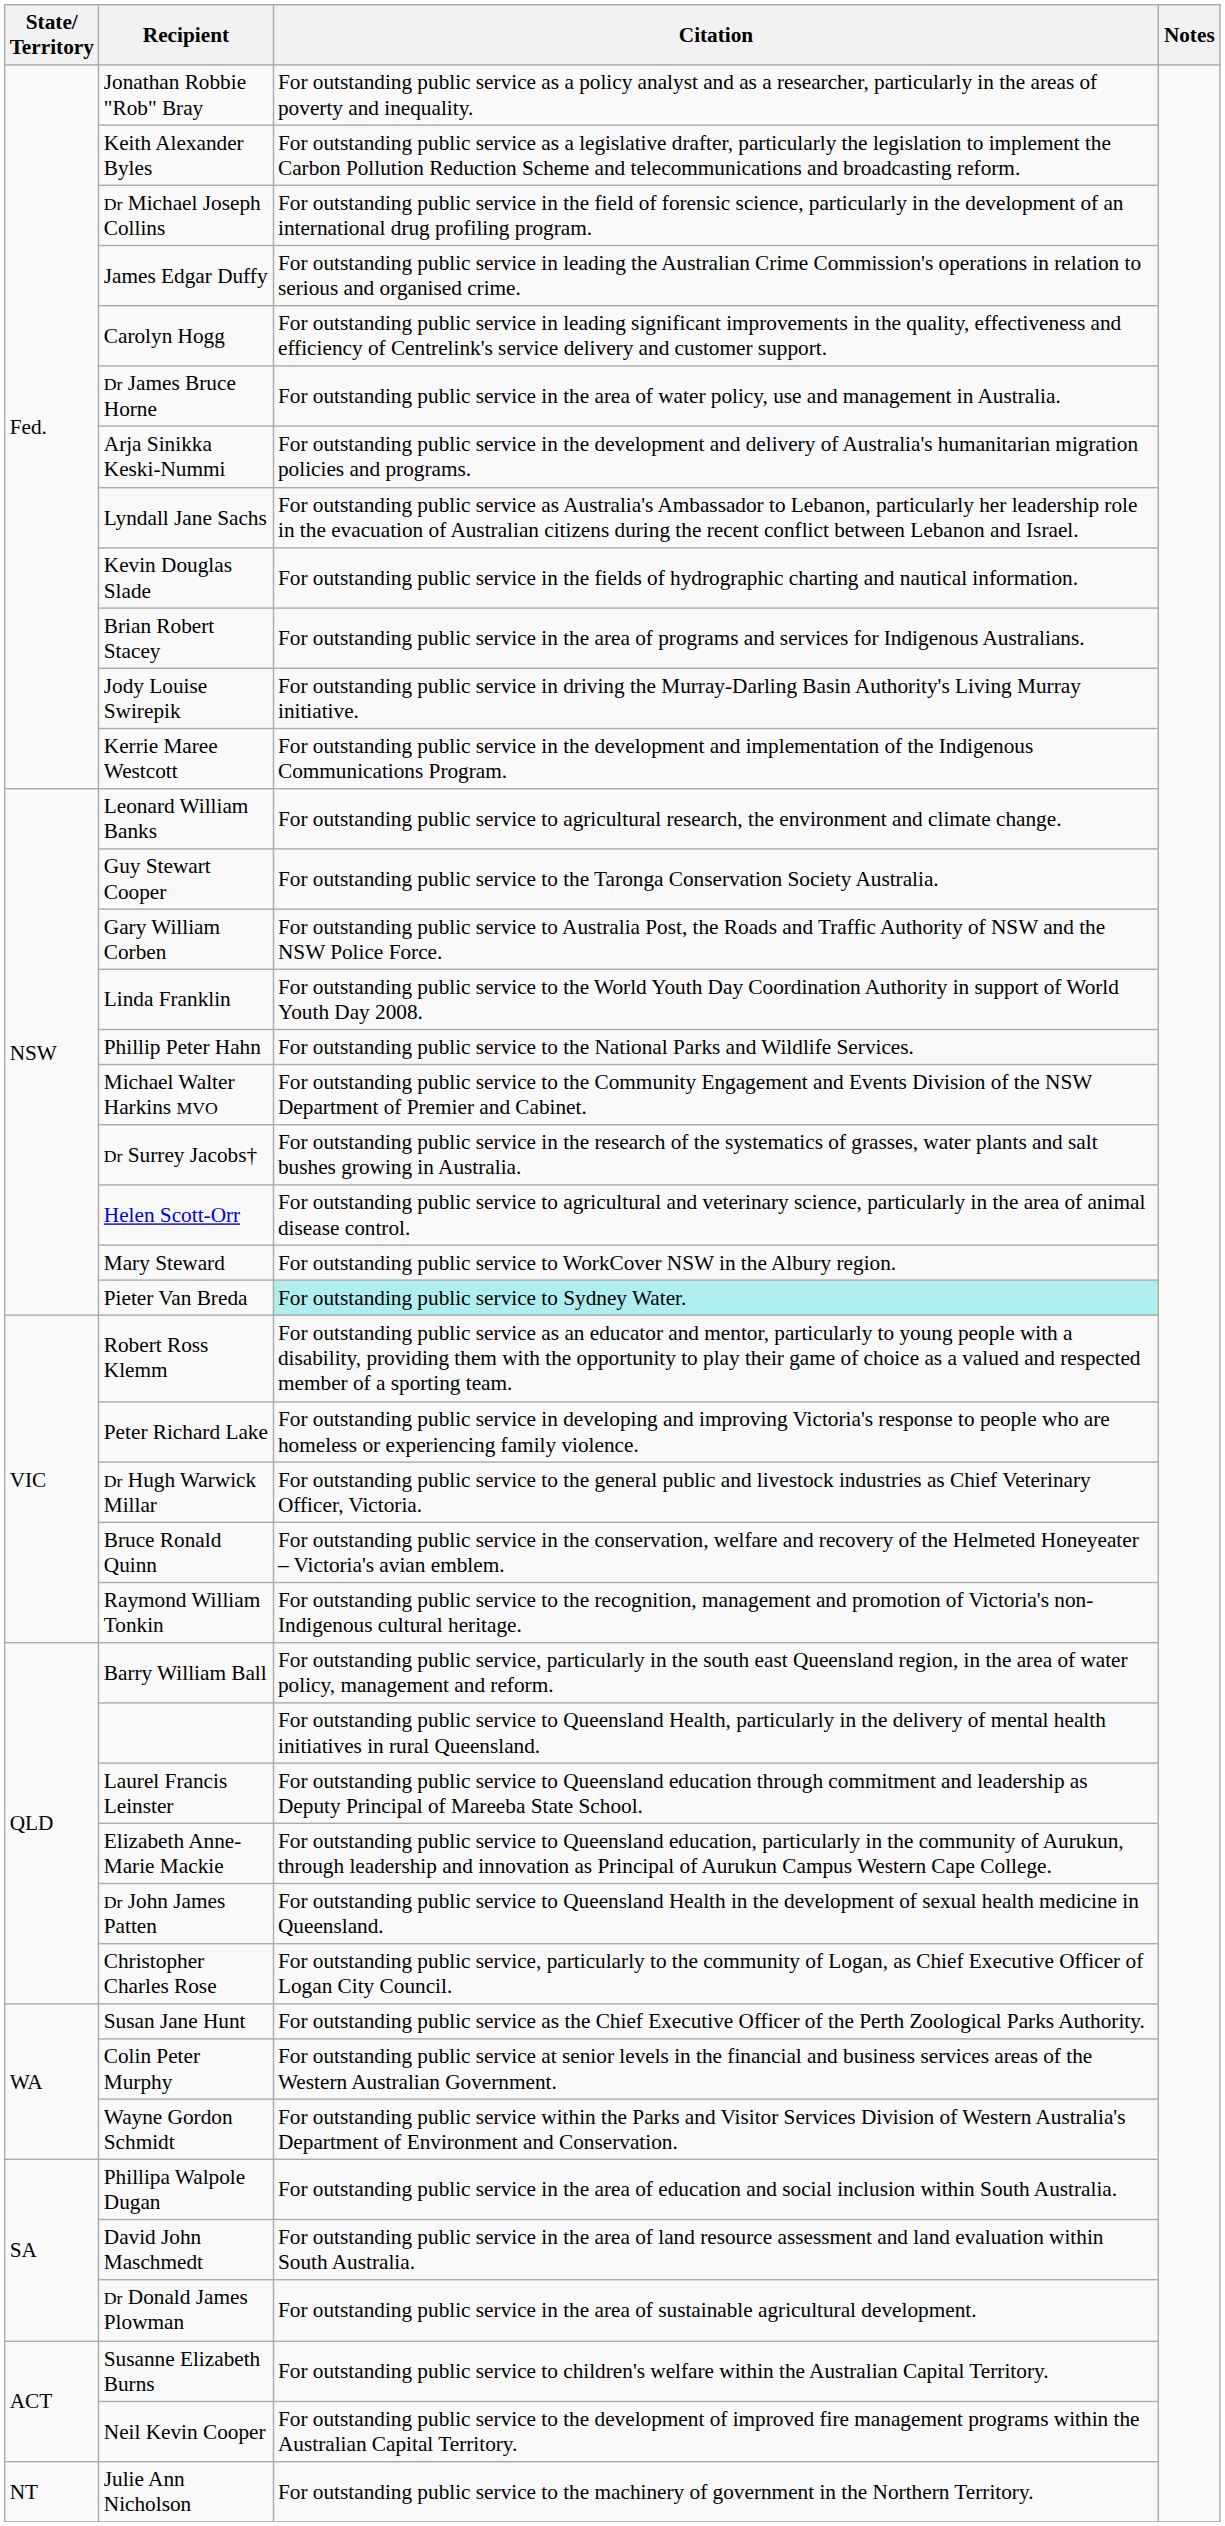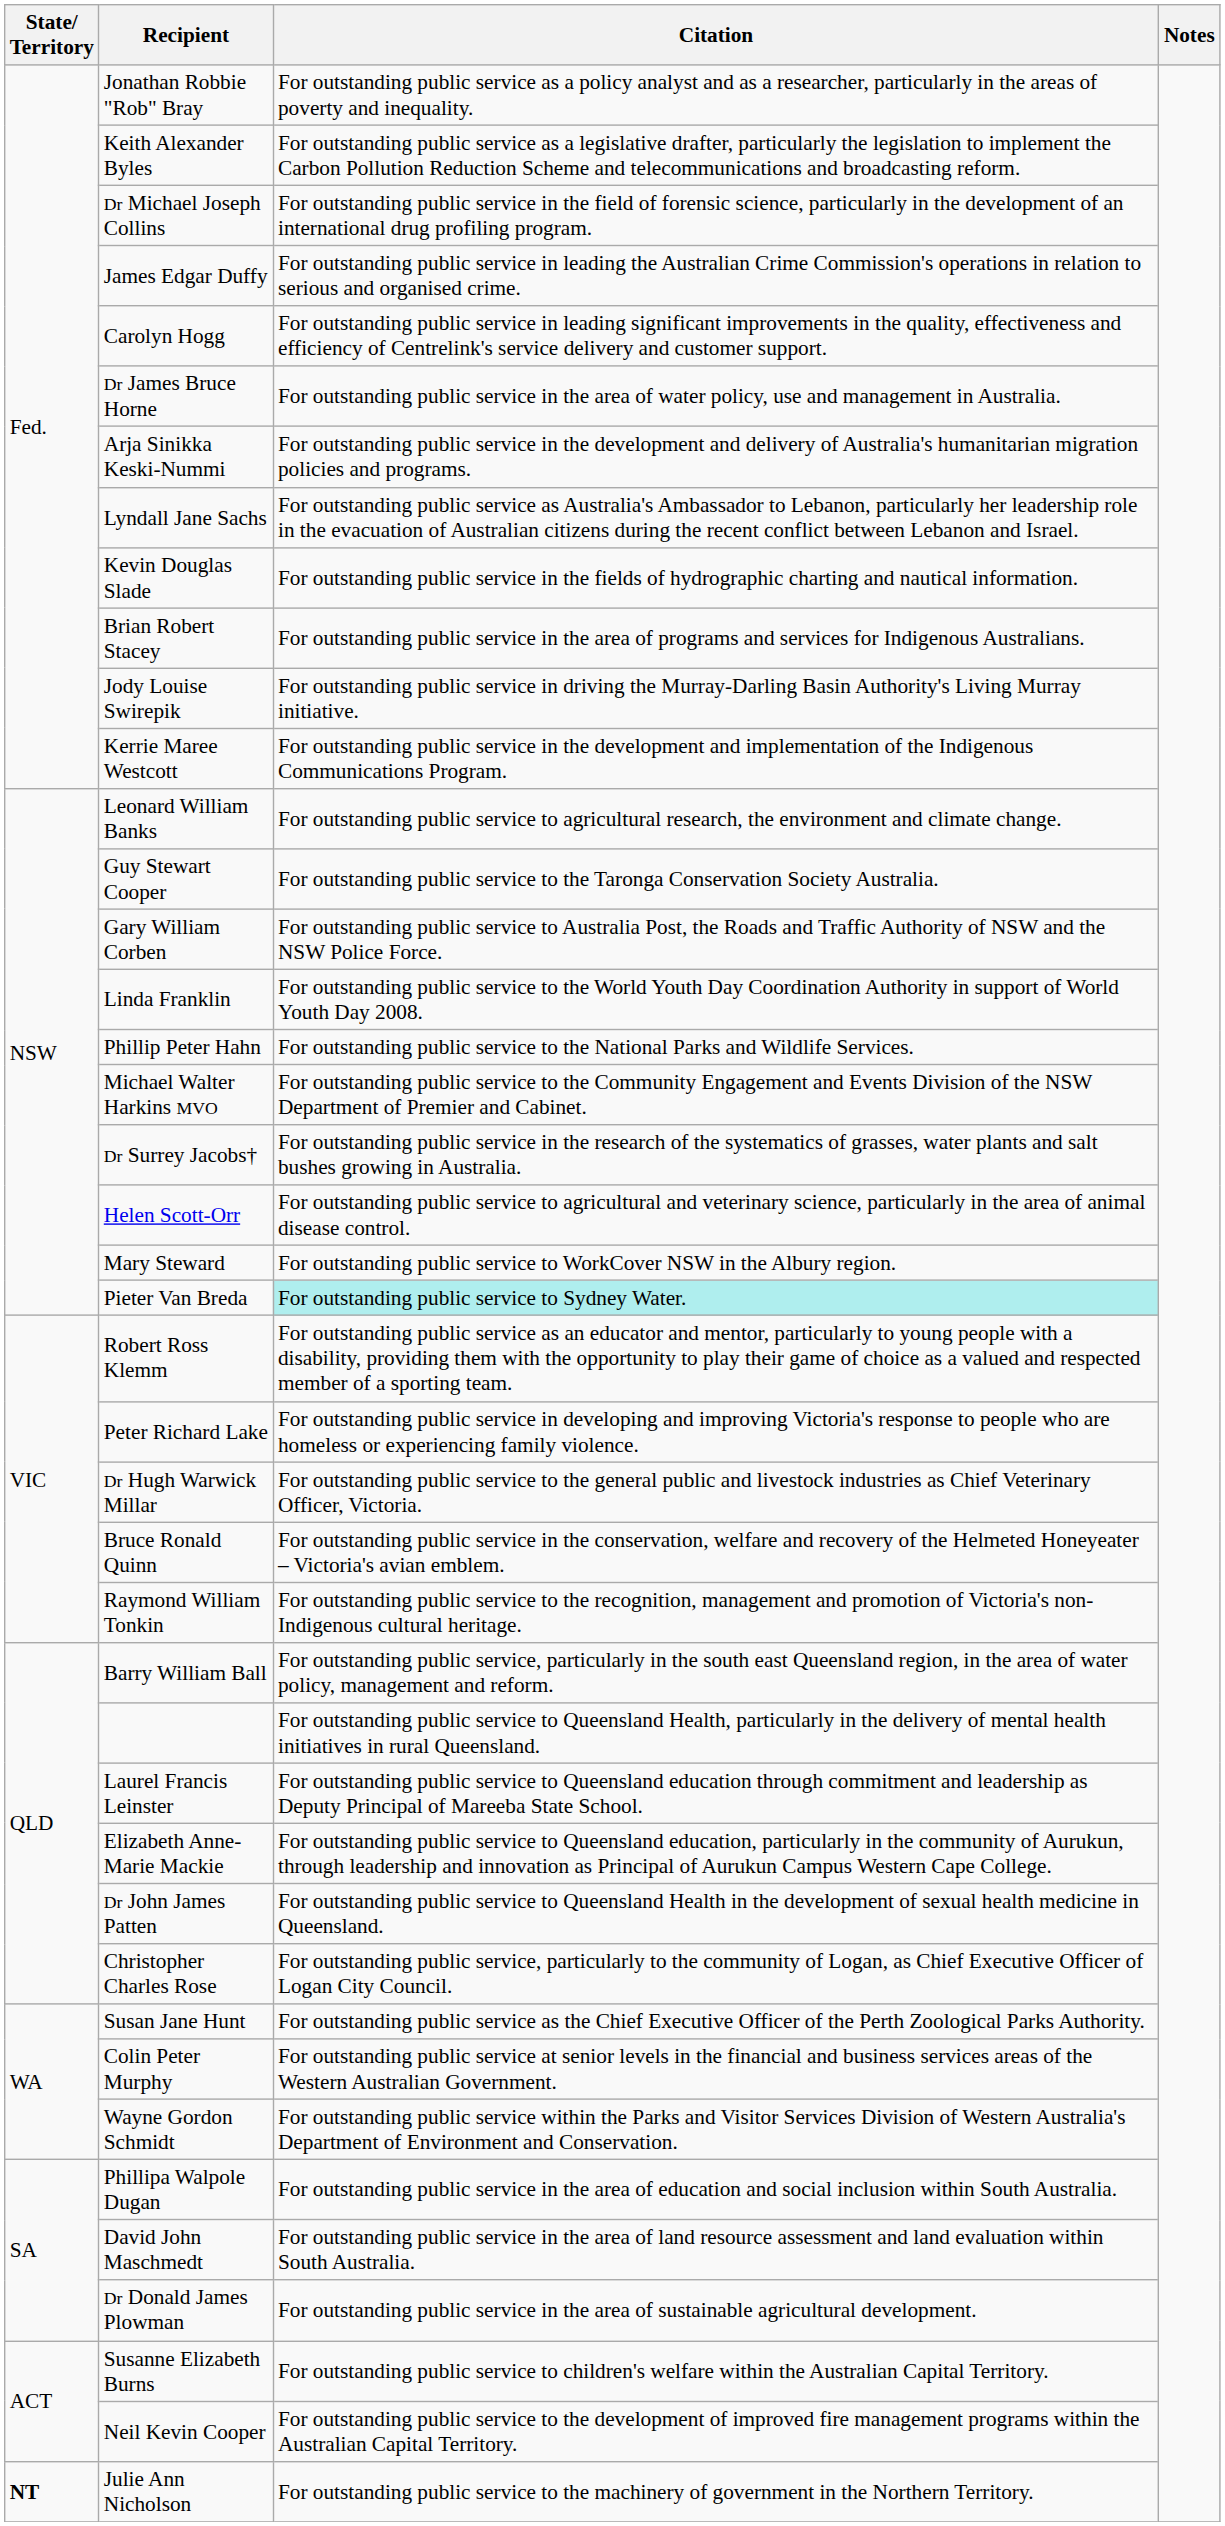(24, 2491) normal -> (24, 2491) bold
